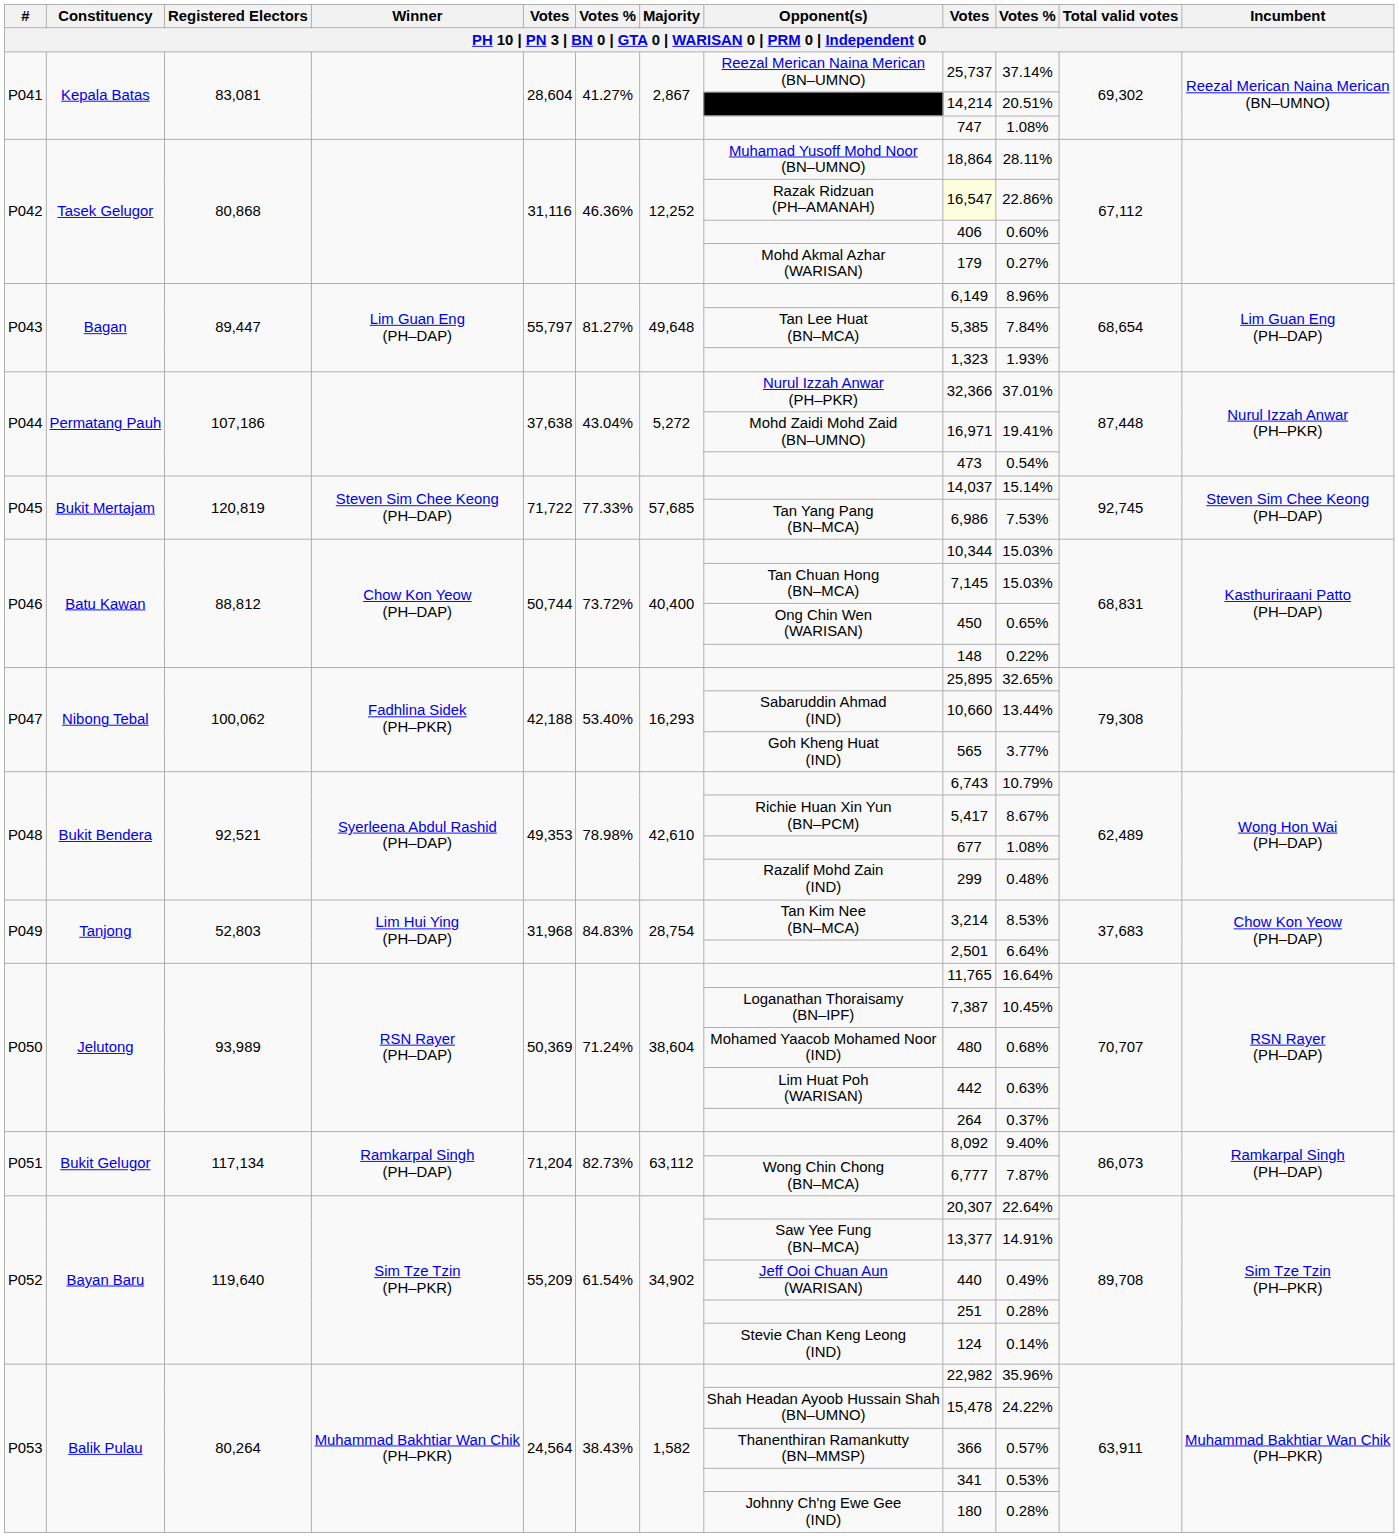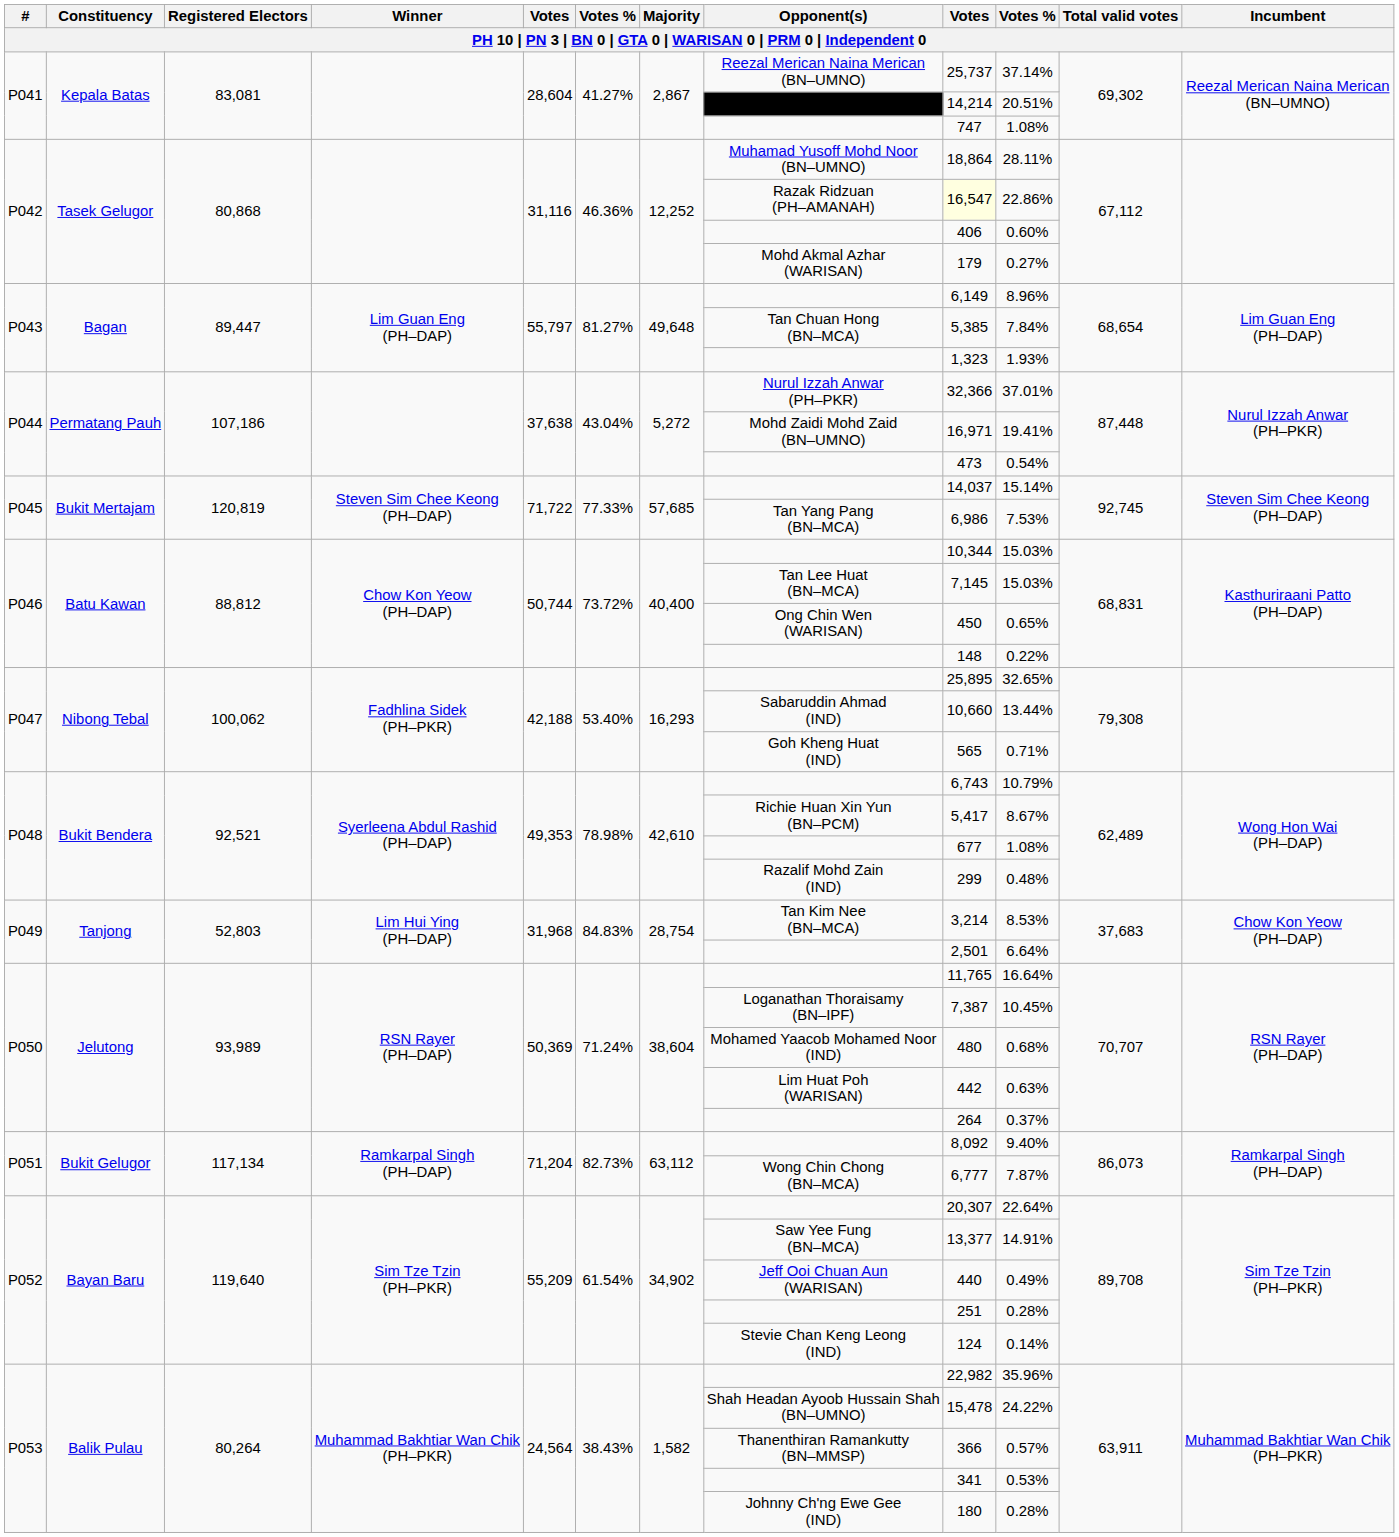(823, 327) Tan Lee Huat (BN–MCA) -> (823, 327) Tan Chuan Hong (BN–MCA)
(823, 583) Tan Chuan Hong (BN–MCA) -> (823, 583) Tan Lee Huat (BN–MCA)
(1027, 751) 3.77% -> (1027, 751) 0.71%
